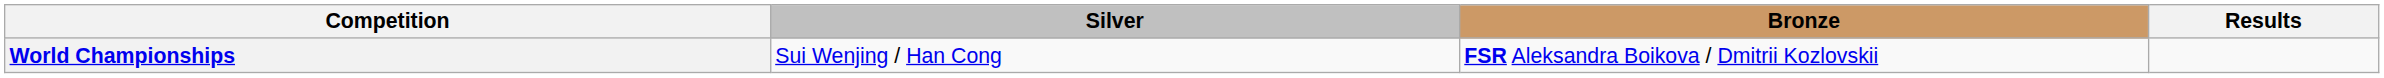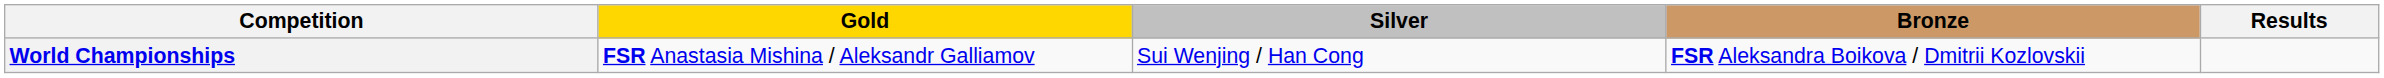+ column: (865, 21)
